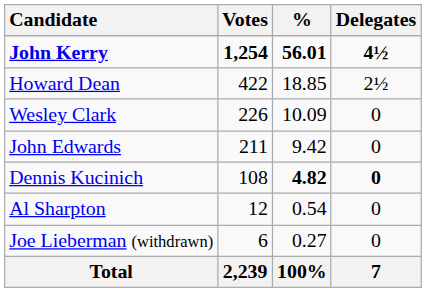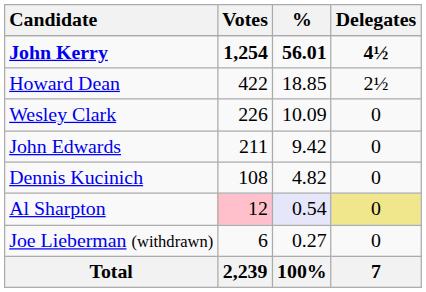(309, 177) bold -> (309, 177) normal
(376, 177) bold -> (376, 177) normal
(258, 209) no background -> (258, 209) pink background
(309, 209) no background -> (309, 209) lavender background
(376, 209) no background -> (376, 209) khaki background
